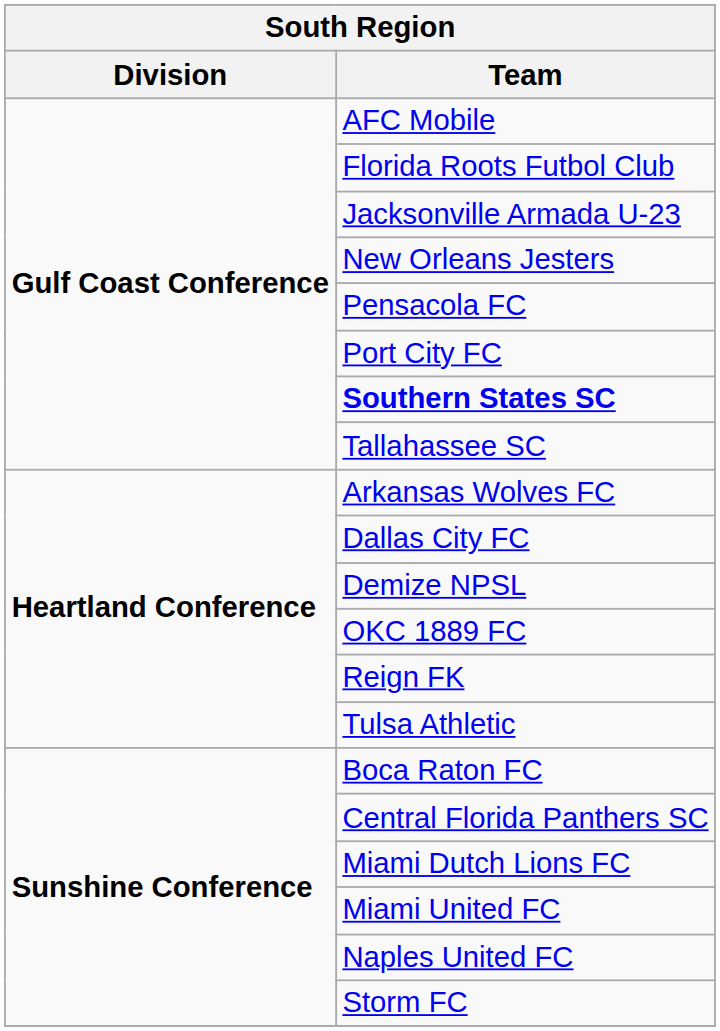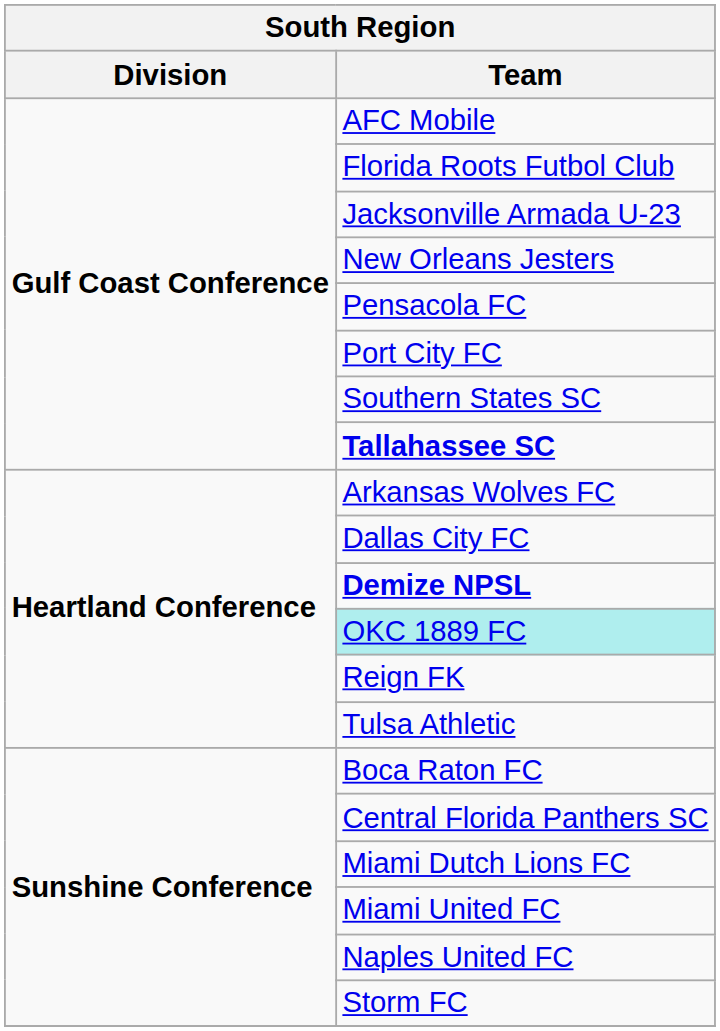(479, 399) bold -> (472, 399) normal
(444, 445) normal -> (449, 445) bold
(434, 584) normal -> (437, 584) bold
(434, 631) no background -> (434, 631) paleturquoise background
